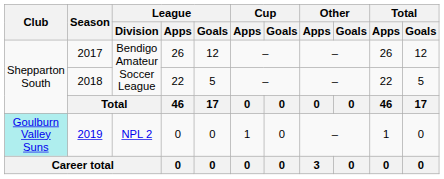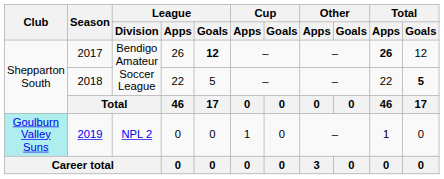(212, 53) normal -> (212, 53) bold
(386, 53) normal -> (386, 53) bold
(421, 81) normal -> (421, 81) bold
